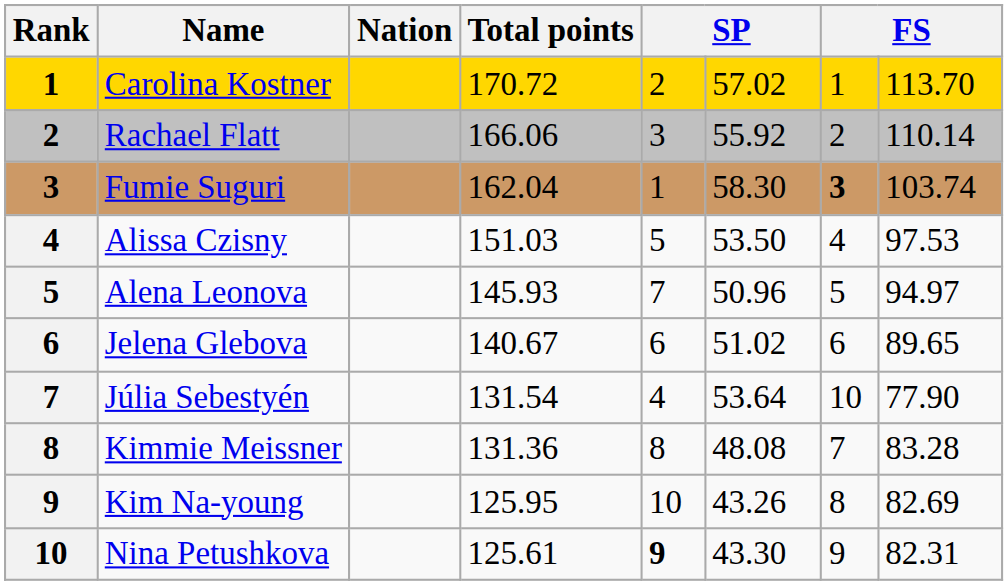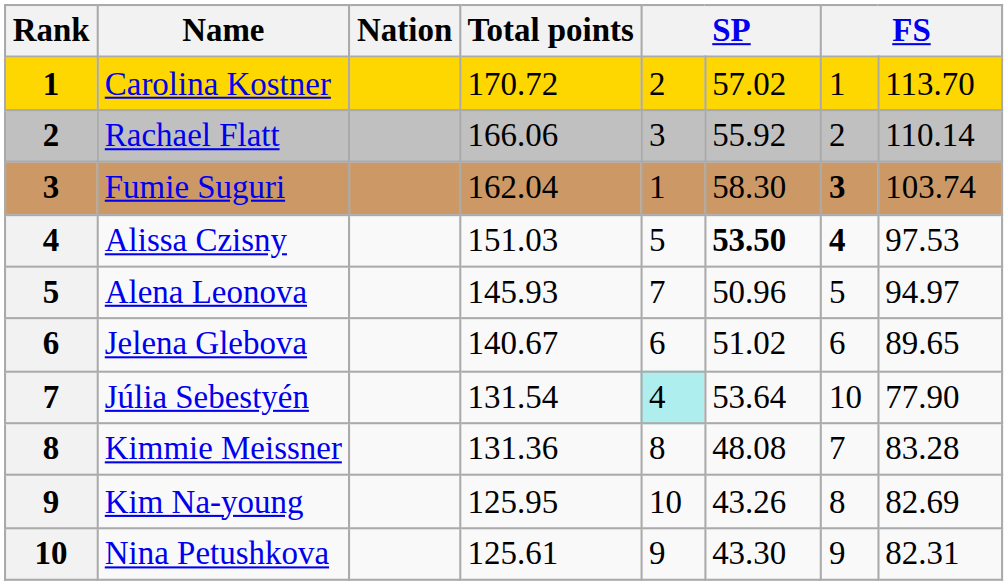(749, 239) normal -> (749, 239) bold
(837, 239) normal -> (837, 239) bold
(657, 396) no background -> (657, 396) paleturquoise background
(657, 553) bold -> (657, 553) normal
